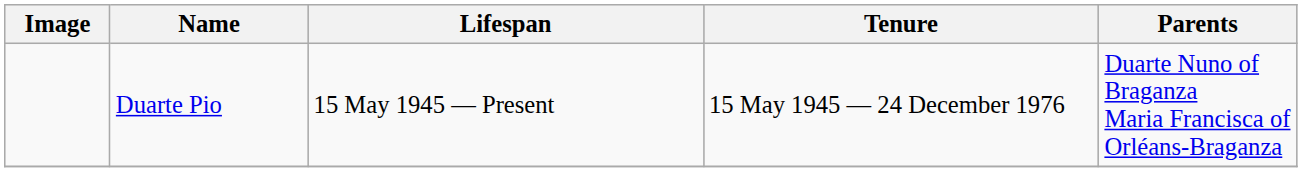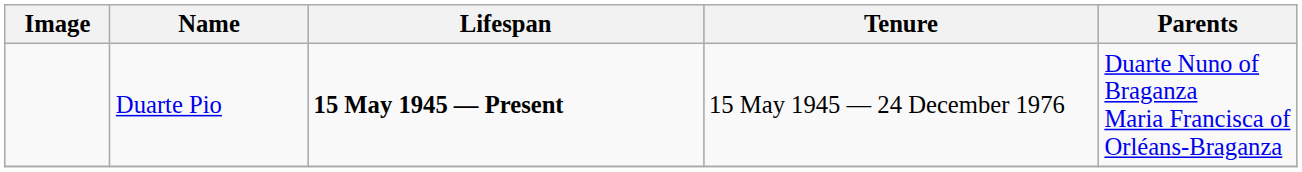(434, 104) normal -> (439, 104) bold
